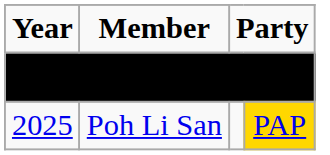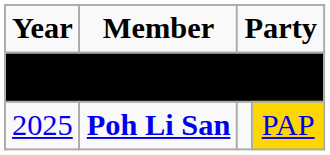(154, 125) normal -> (159, 125) bold
